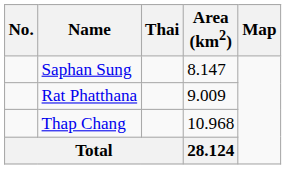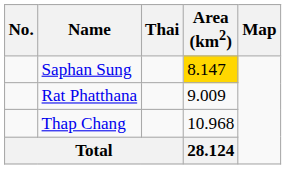(211, 69) no background -> (211, 69) gold background
